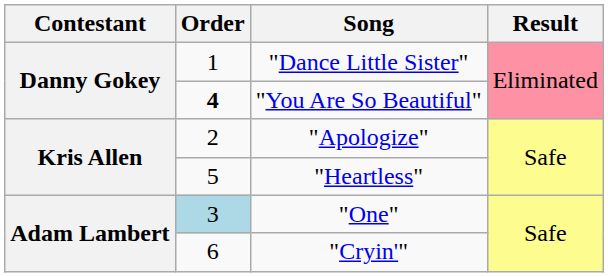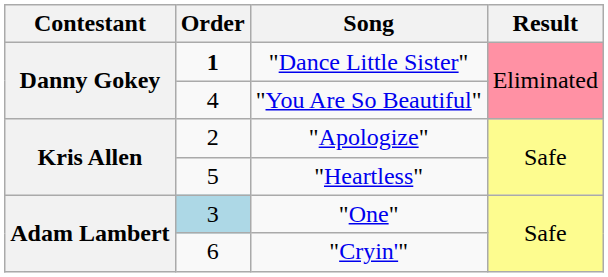(213, 61) normal -> (213, 61) bold
(213, 99) bold -> (213, 99) normal
